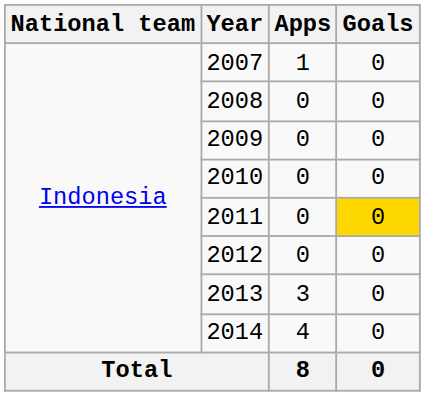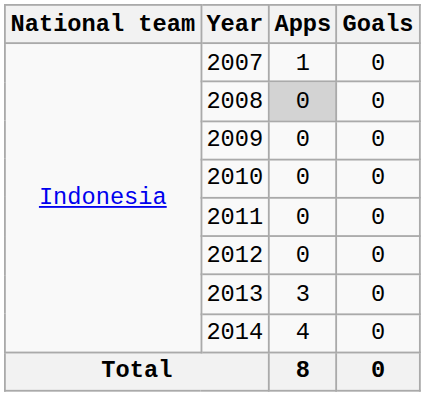(303, 101) no background -> (303, 101) lightgrey background
(378, 217) gold background -> (378, 217) no background
